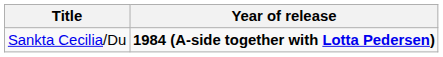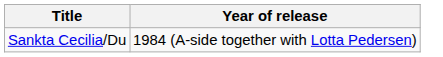(284, 39) bold -> (275, 39) normal
